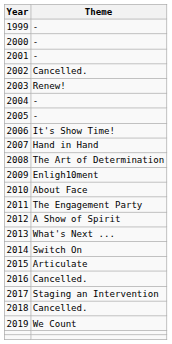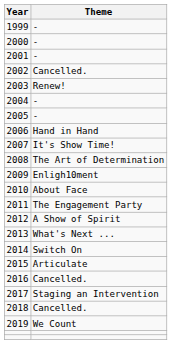(74, 130) It's Show Time! -> (66, 130) Hand in Hand
(66, 145) Hand in Hand -> (74, 145) It's Show Time!
